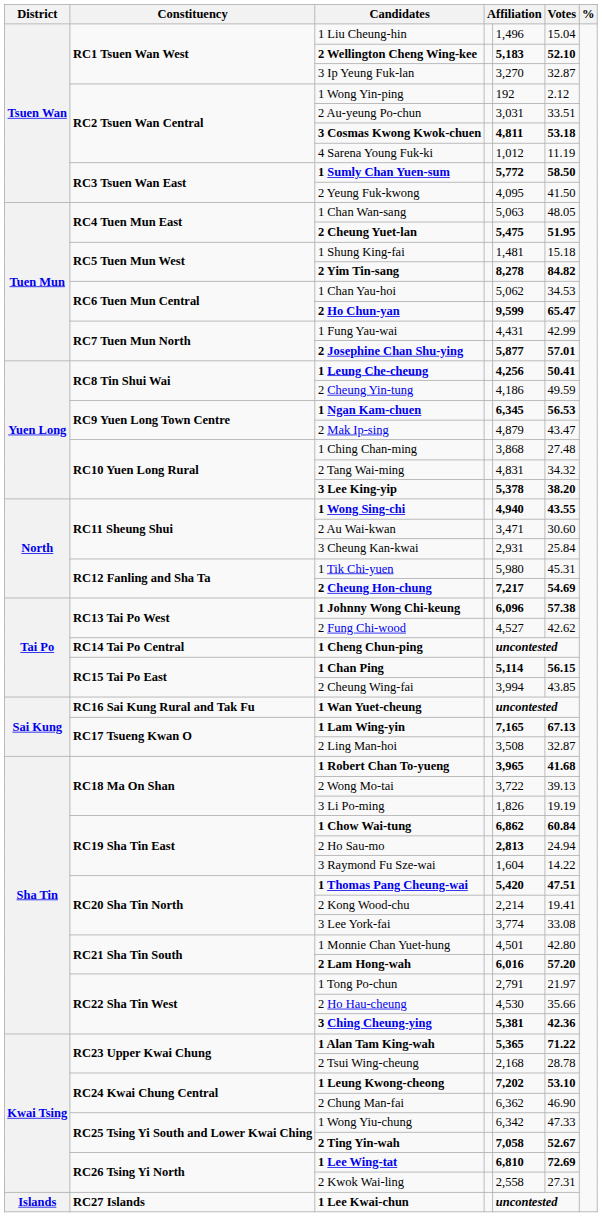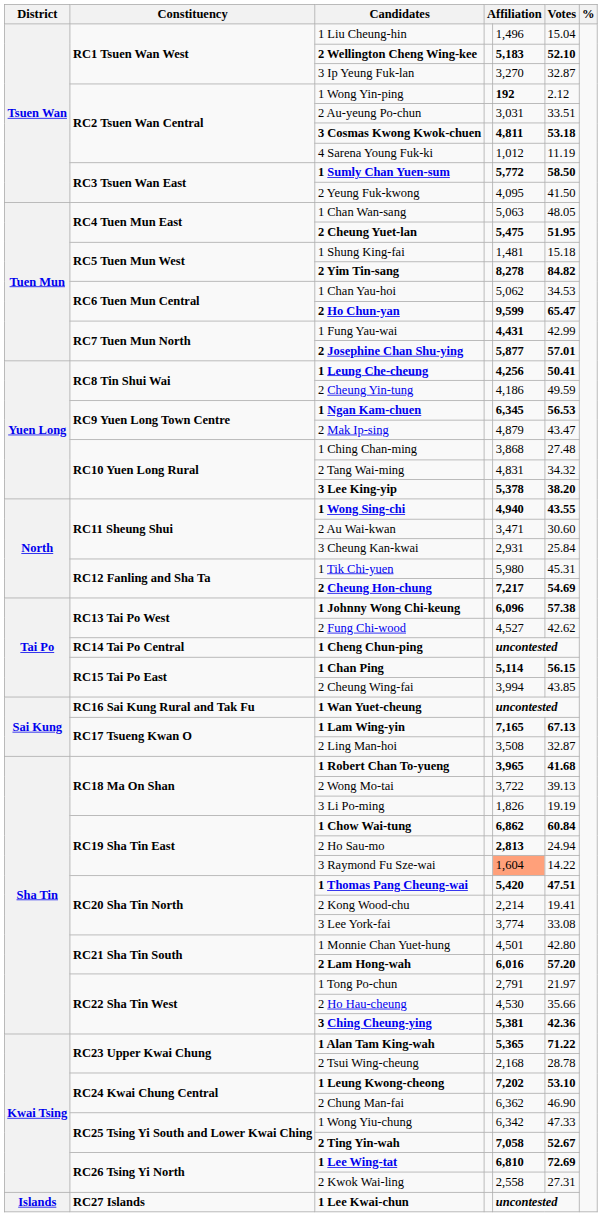(505, 93) normal -> (505, 93) bold
(510, 331) normal -> (510, 331) bold
(510, 865) no background -> (510, 865) lightsalmon background
